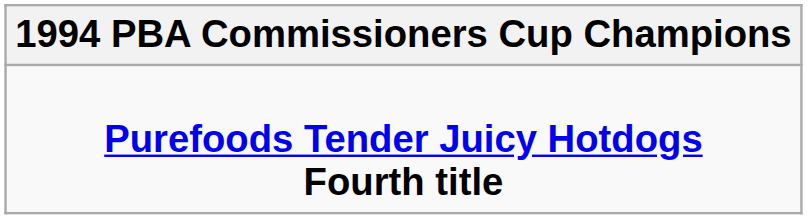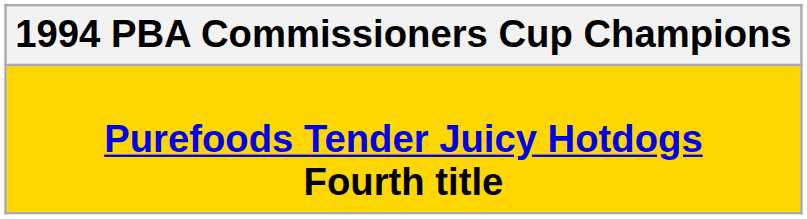(403, 159) no background -> (403, 159) gold background
